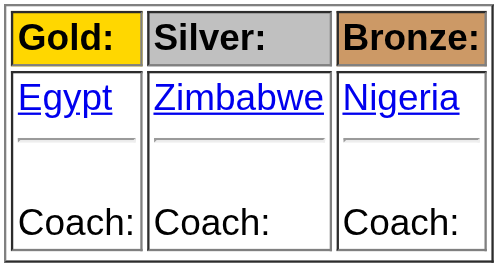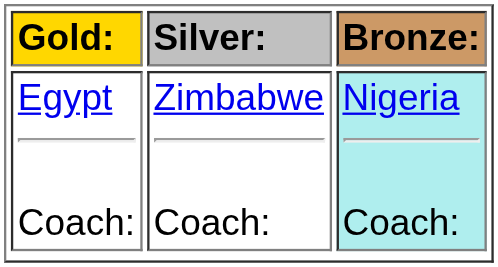(411, 160) no background -> (411, 160) paleturquoise background
